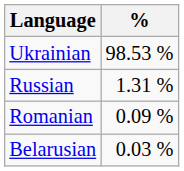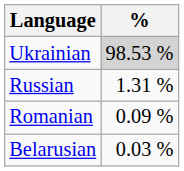(139, 52) no background -> (139, 52) lightgrey background
